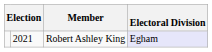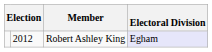(23, 39) 2021 -> (23, 39) 2012
